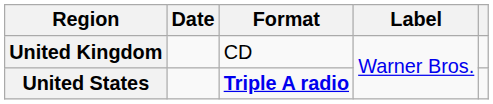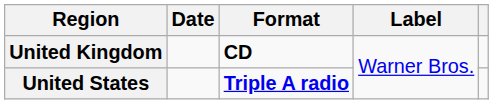(238, 51) normal -> (238, 51) bold
